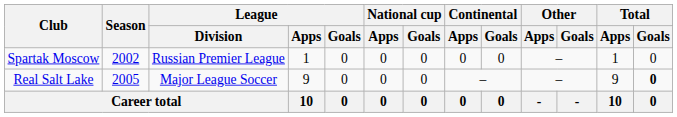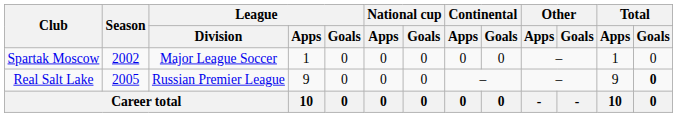(218, 58) Russian Premier League -> (218, 58) Major League Soccer
(218, 79) Major League Soccer -> (218, 79) Russian Premier League
